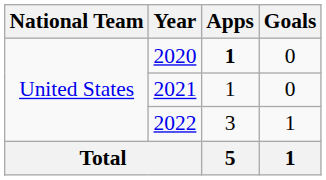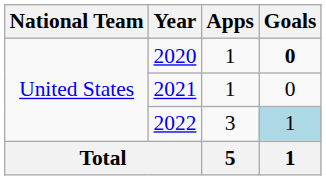(230, 55) bold -> (230, 55) normal
(290, 55) normal -> (290, 55) bold
(290, 123) no background -> (290, 123) lightblue background
